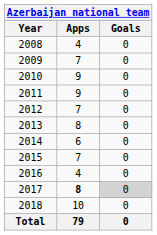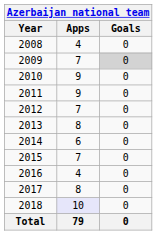(126, 61) no background -> (126, 61) lightgrey background
(78, 190) bold -> (78, 190) normal
(126, 190) lightgrey background -> (126, 190) no background
(78, 206) no background -> (78, 206) lavender background
